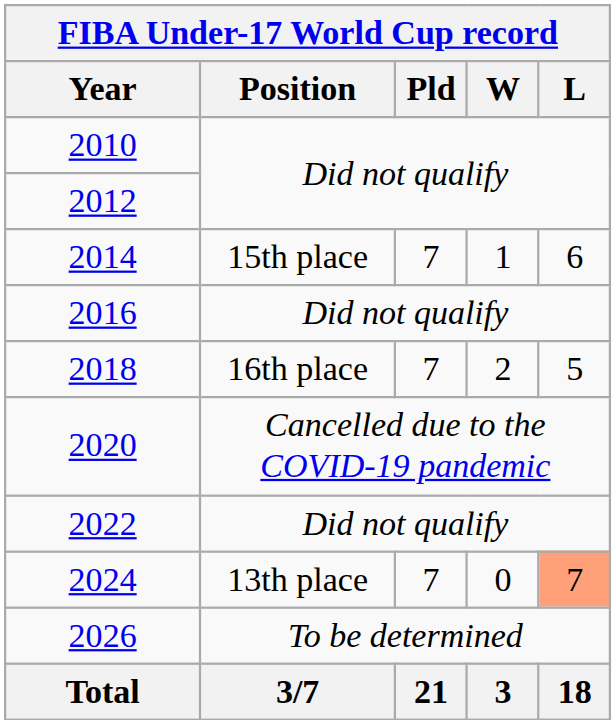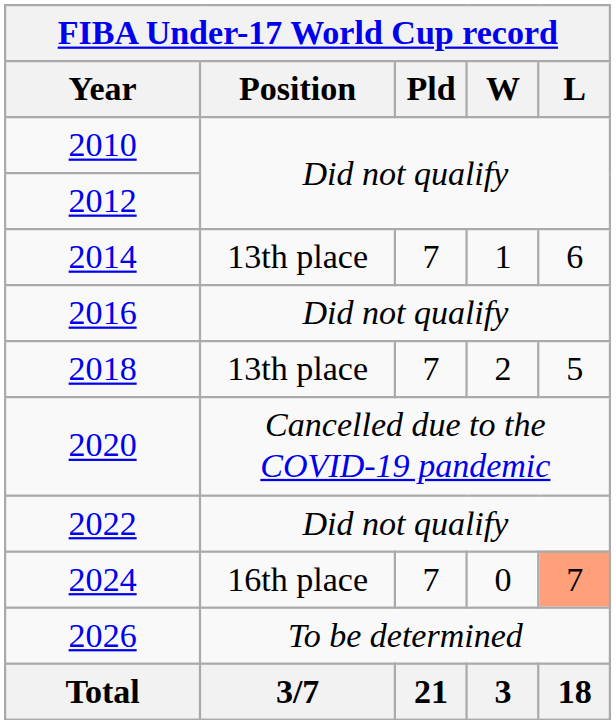(298, 257) 15th place -> (298, 257) 13th place
(298, 369) 16th place -> (298, 369) 13th place
(298, 578) 13th place -> (298, 578) 16th place
